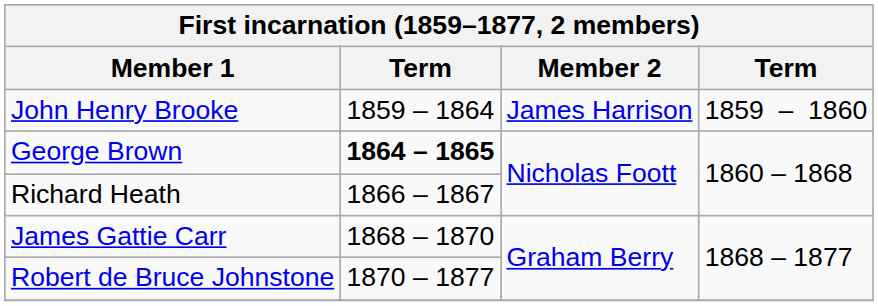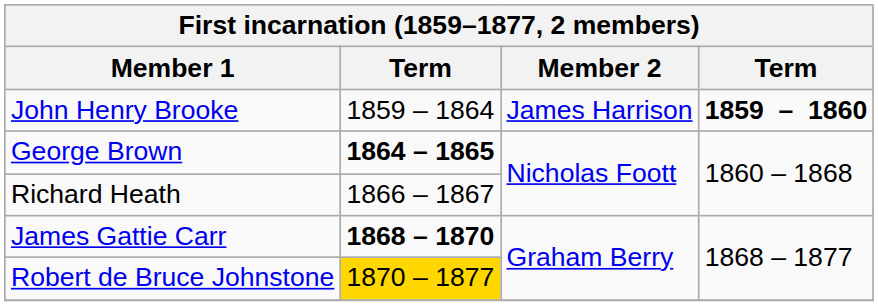(786, 109) normal -> (786, 109) bold
(420, 236) normal -> (420, 236) bold
(420, 278) no background -> (420, 278) gold background
